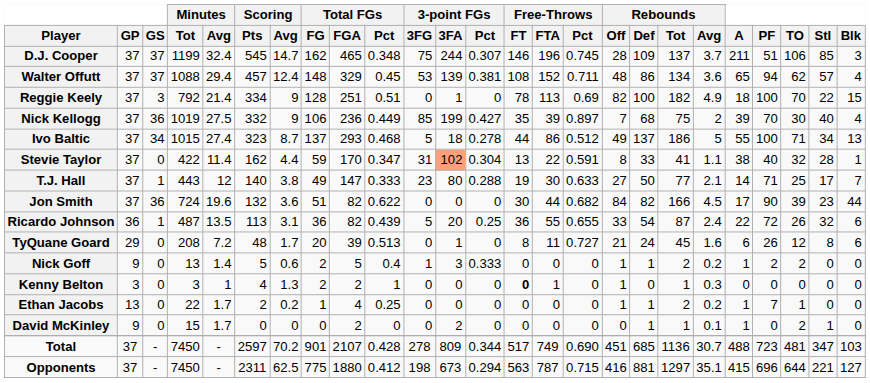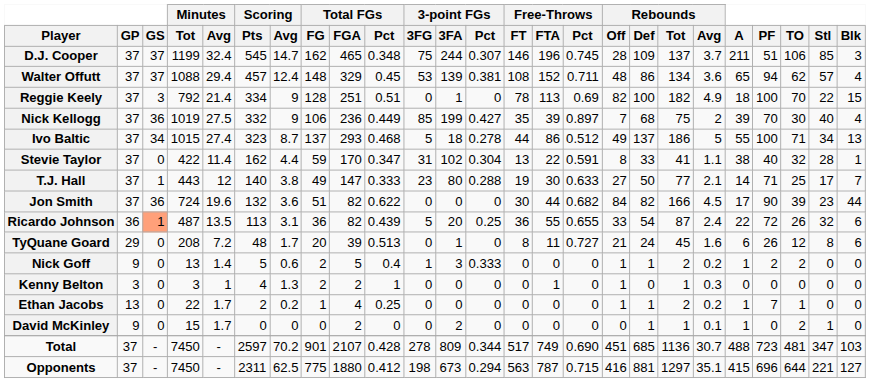(452, 160) lightsalmon background -> (452, 160) no background
(161, 222) no background -> (161, 222) lightsalmon background
(526, 284) bold -> (526, 284) normal
